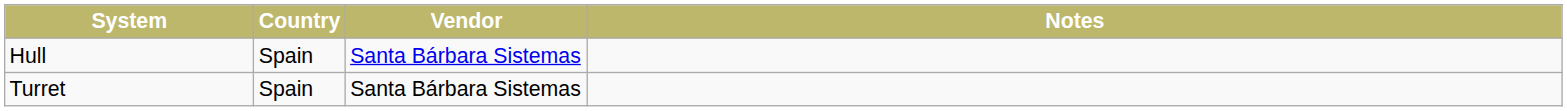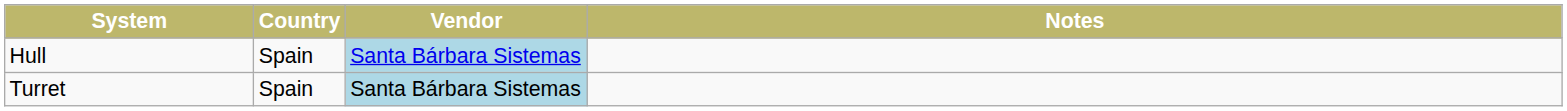(465, 55) no background -> (465, 55) lightblue background
(465, 88) no background -> (465, 88) lightblue background
